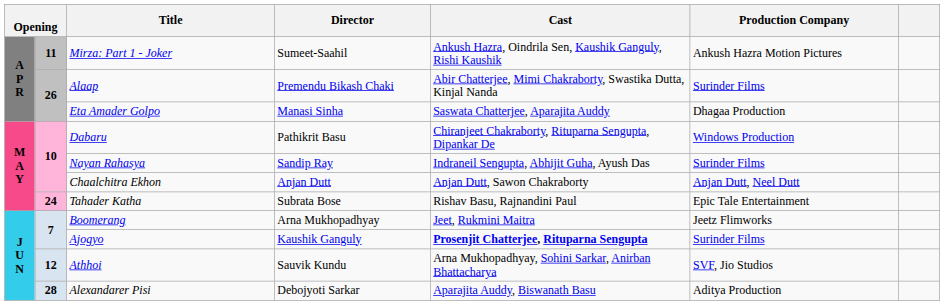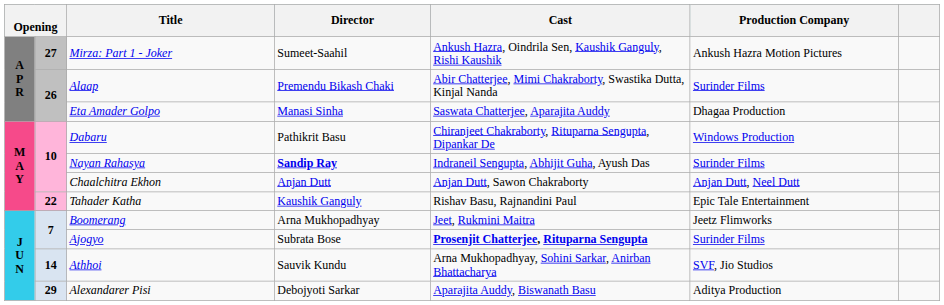(51, 53) 11 -> (51, 53) 27
(305, 163) normal -> (307, 163) bold
(51, 201) 24 -> (51, 201) 22
(309, 201) Subrata Bose -> (319, 201) Kaushik Ganguly
(319, 239) Kaushik Ganguly -> (309, 239) Subrata Bose
(51, 265) 12 -> (51, 265) 14
(51, 290) 28 -> (51, 290) 29
